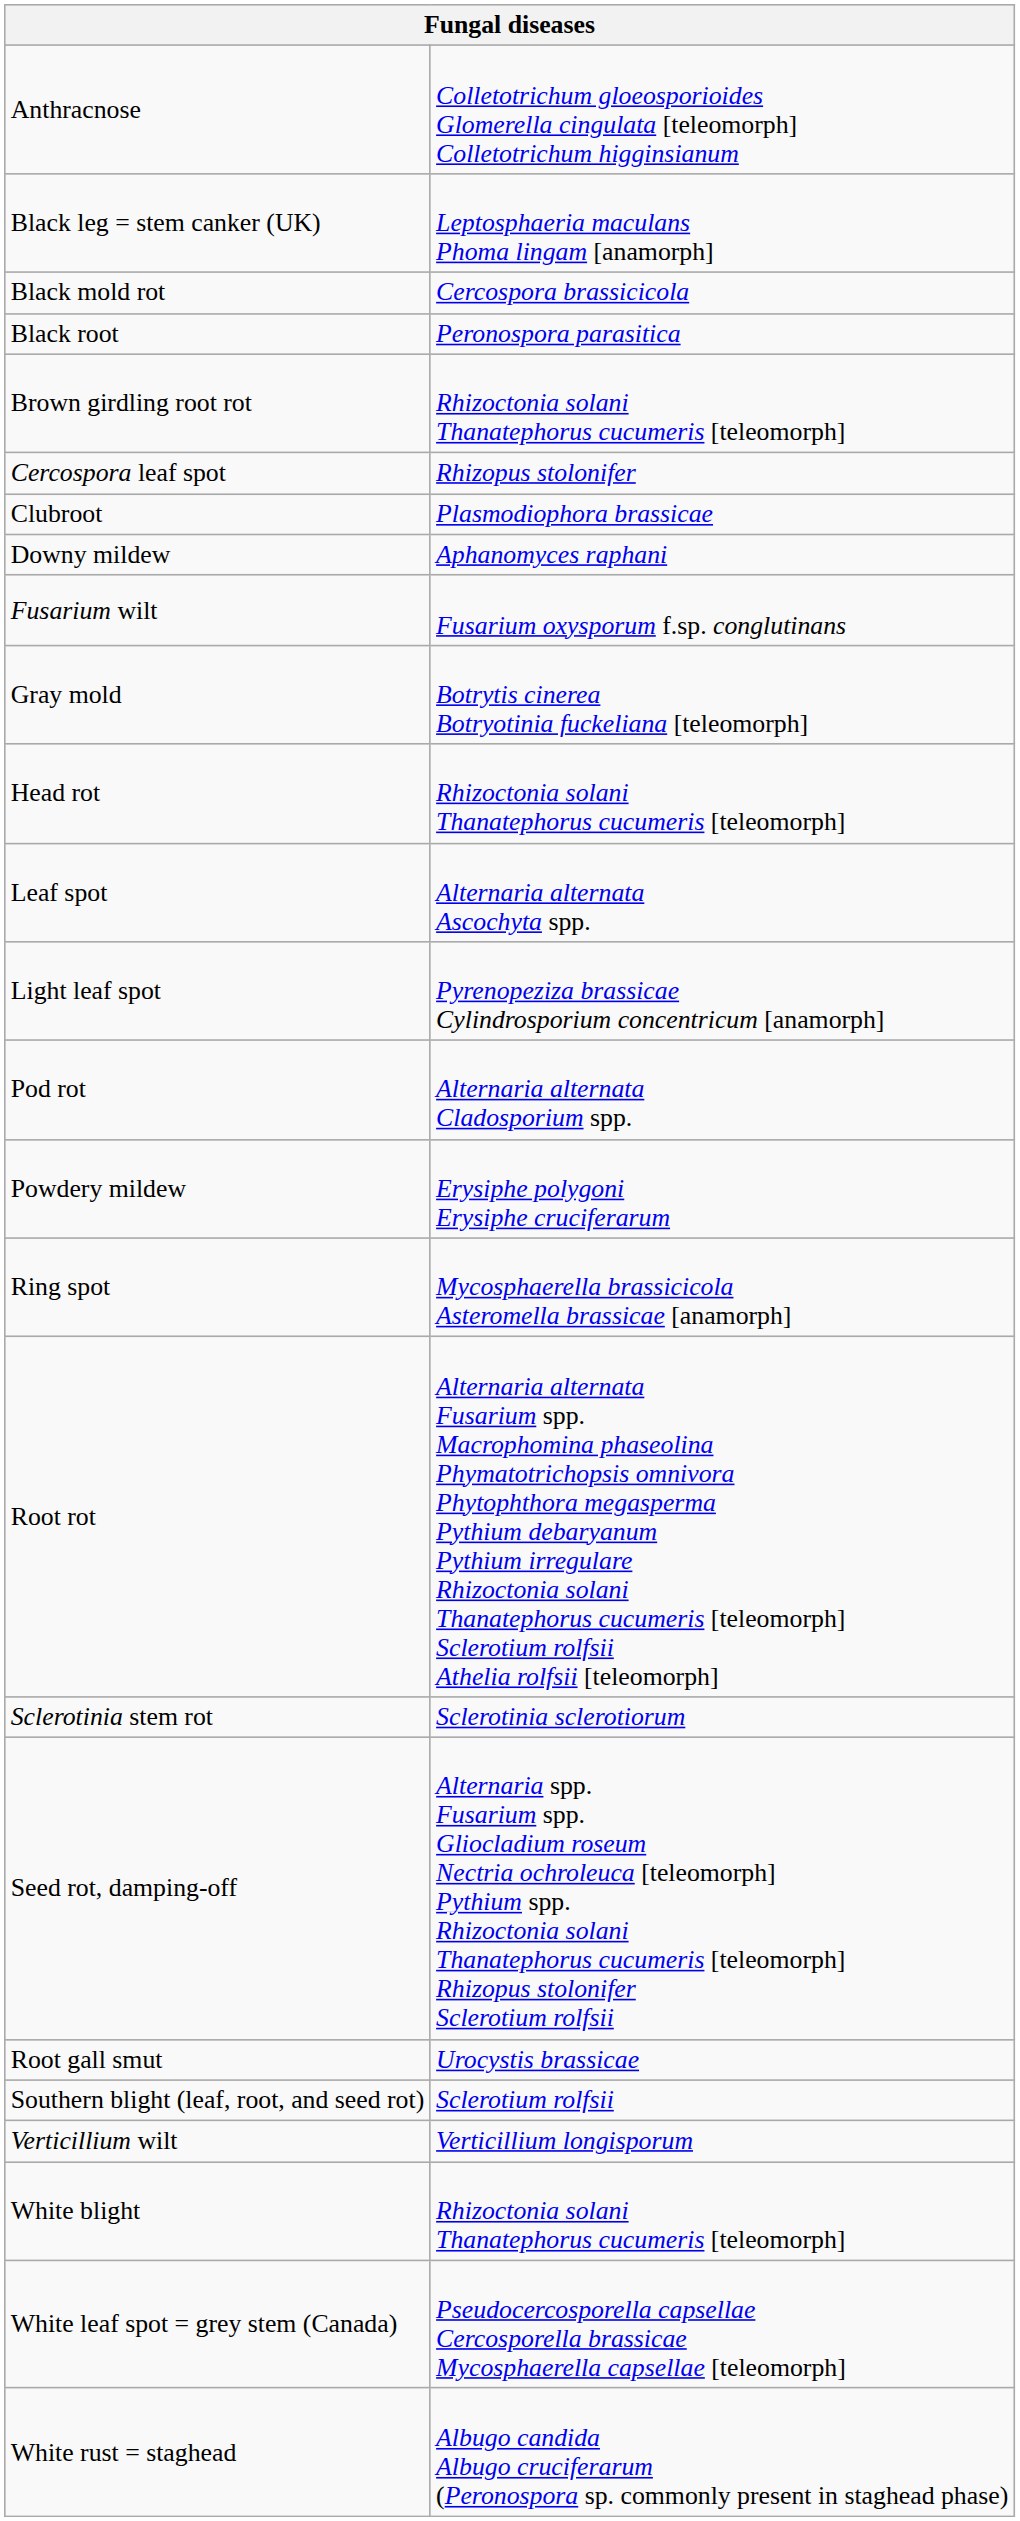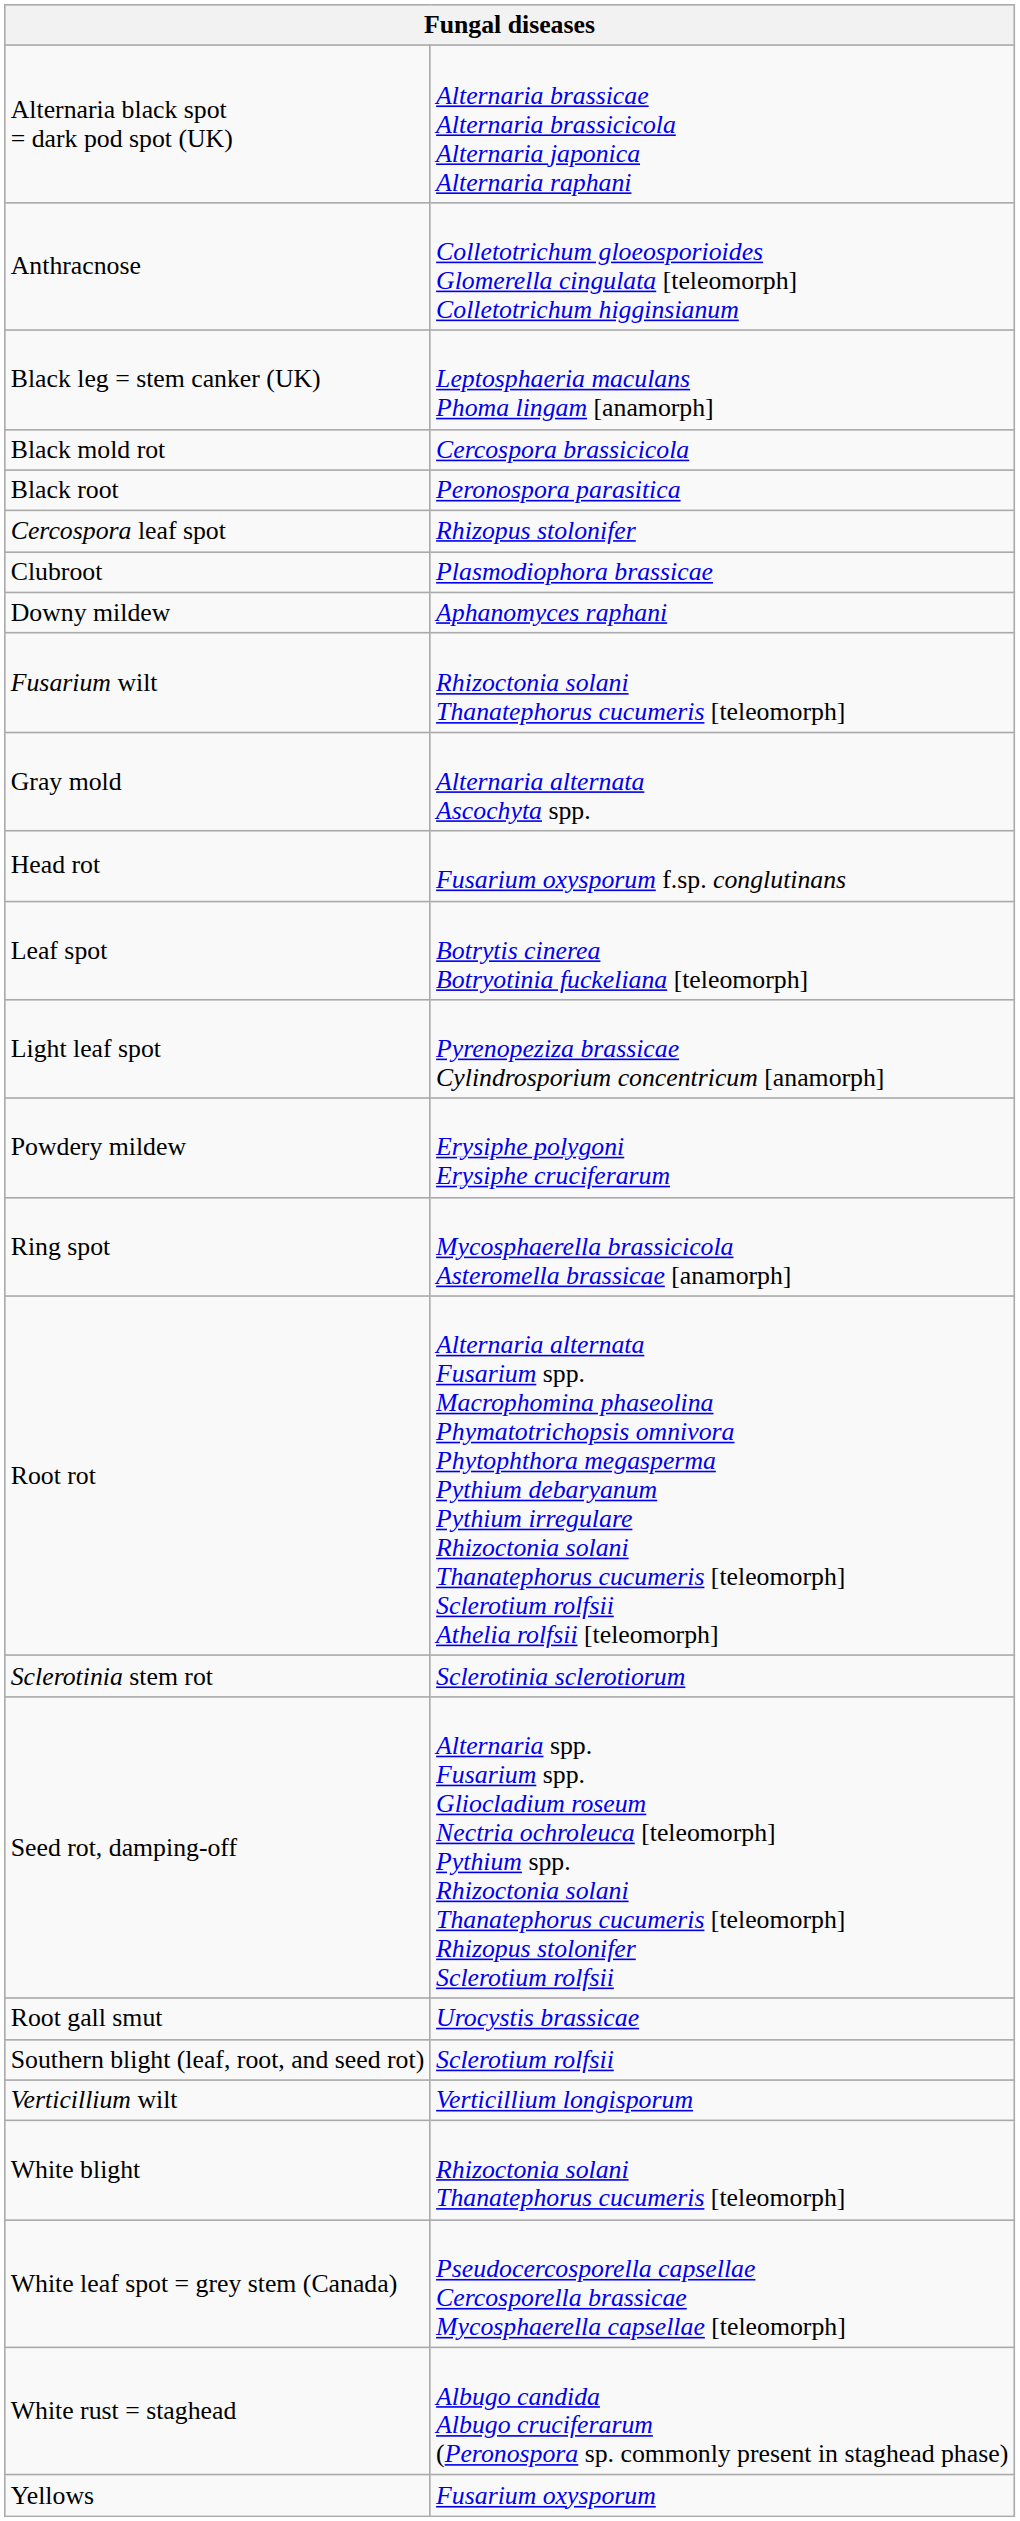+ row: (122, 123)
- row: (131, 403)
(641, 624) Fusarium oxysporum f.sp. conglutinans -> (641, 696) Rhizoctonia solani Thanatephorus cucumeris [teleomorph]
(622, 708) Botrytis cinerea Botryotinia fuckeliana [teleomorph] -> (540, 795) Alternaria alternata Ascochyta spp.
(641, 807) Rhizoctonia solani Thanatephorus cucumeris [teleomorph] -> (641, 880) Fusarium oxysporum f.sp. conglutinans
(540, 906) Alternaria alternata Ascochyta spp. -> (622, 964) Botrytis cinerea Botryotinia fuckeliana [teleomorph]
- row: (48, 1089)
+ row: (52, 2495)
